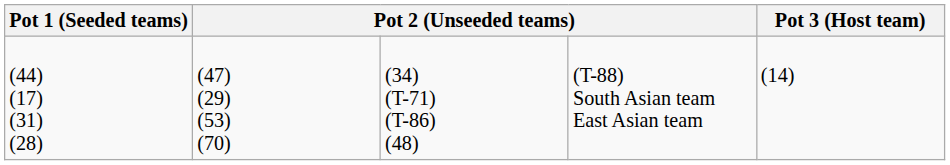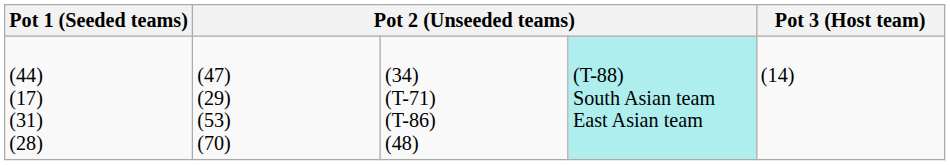(644, 97) no background -> (644, 97) paleturquoise background
